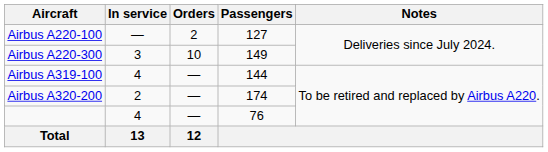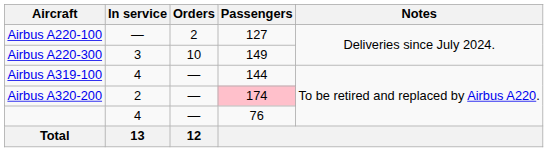(257, 95) no background -> (257, 95) pink background
